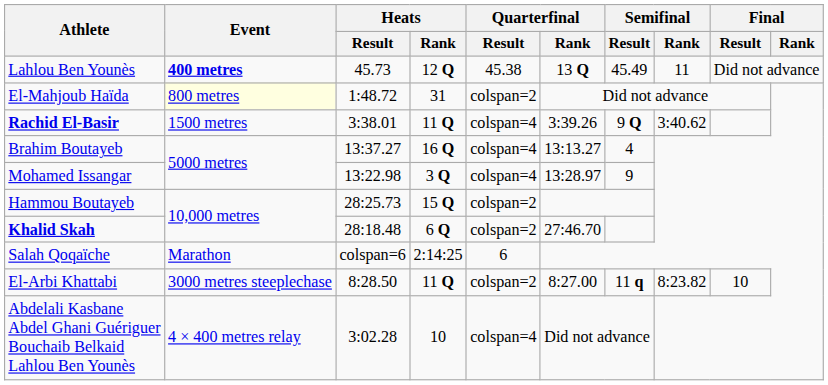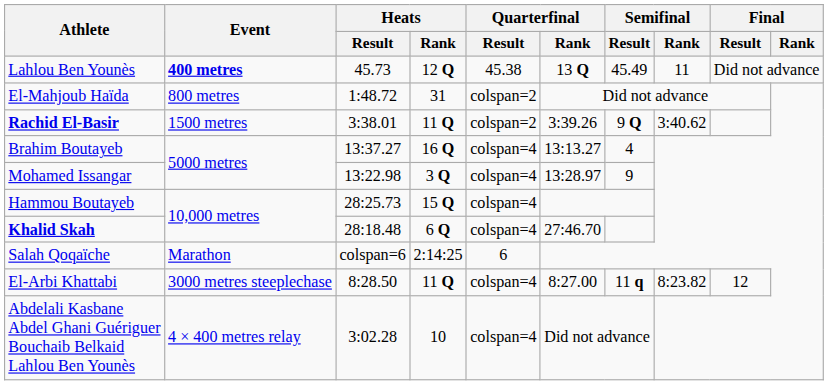(204, 96) lightyellow background -> (204, 96) no background
(503, 123) colspan=4 -> (503, 123) colspan=2
(503, 202) colspan=2 -> (503, 202) colspan=4
(503, 229) colspan=2 -> (503, 229) colspan=4
(503, 282) colspan=2 -> (503, 282) colspan=4
(740, 282) 10 -> (740, 282) 12
